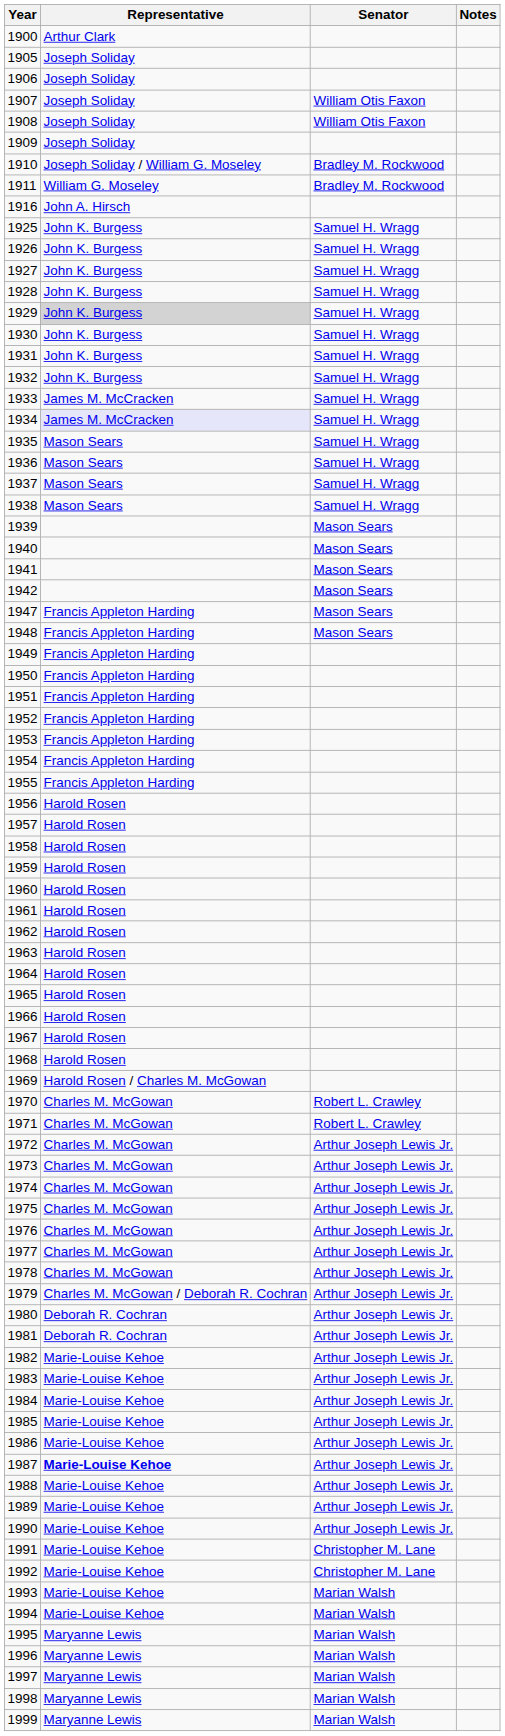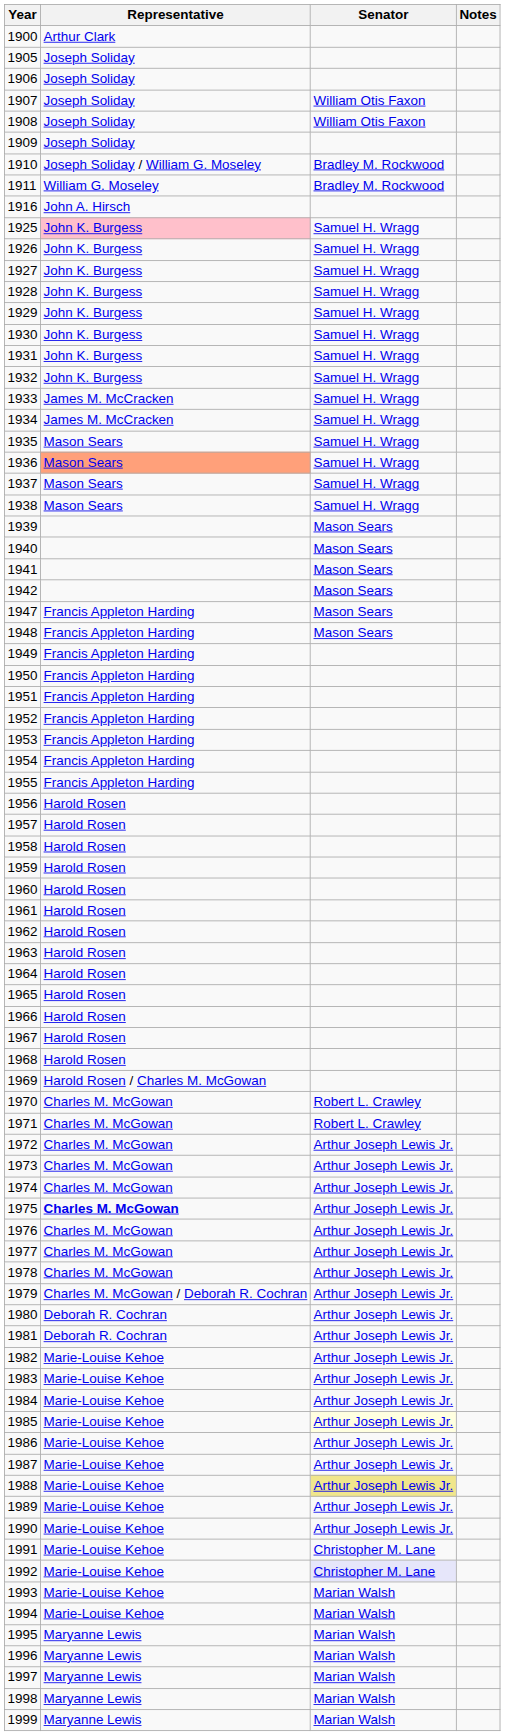(93, 228) no background -> (93, 228) pink background
(93, 313) lightgrey background -> (93, 313) no background
(109, 420) lavender background -> (109, 420) no background
(83, 462) no background -> (83, 462) lightsalmon background
(108, 1208) normal -> (111, 1208) bold
(383, 1421) no background -> (383, 1421) lightyellow background
(107, 1464) bold -> (104, 1464) normal
(383, 1485) no background -> (383, 1485) khaki background
(374, 1571) no background -> (374, 1571) lavender background
